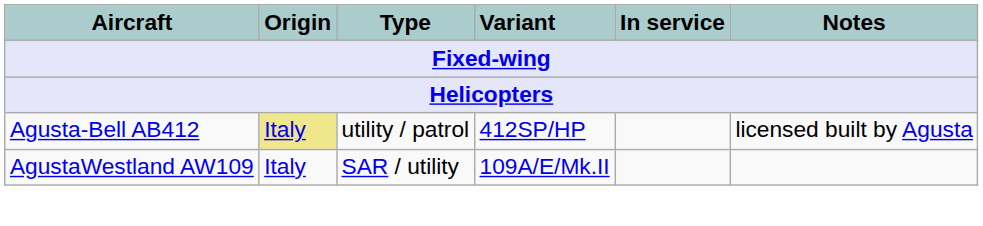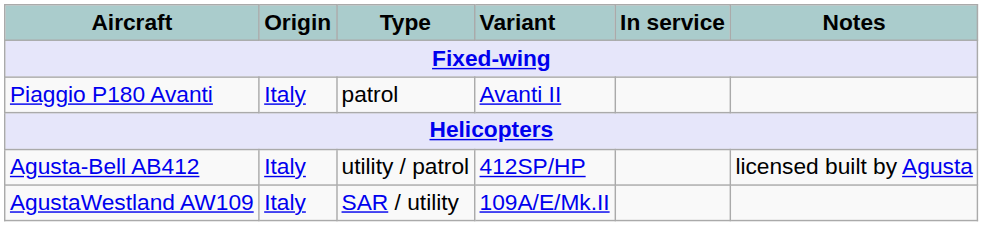+ row: (111, 94)
(285, 130) khaki background -> (285, 166) no background
